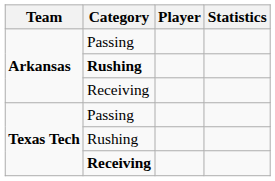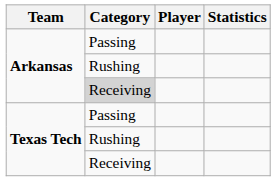(114, 65) bold -> (114, 65) normal
(118, 90) no background -> (120, 90) lightgrey background
(119, 163) bold -> (120, 163) normal
